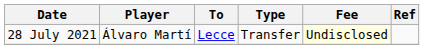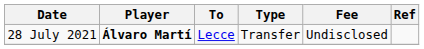(147, 35) normal -> (147, 35) bold
(347, 35) lightyellow background -> (347, 35) no background
